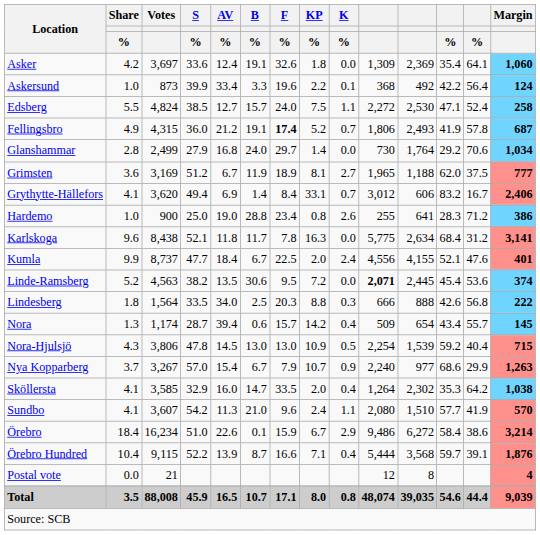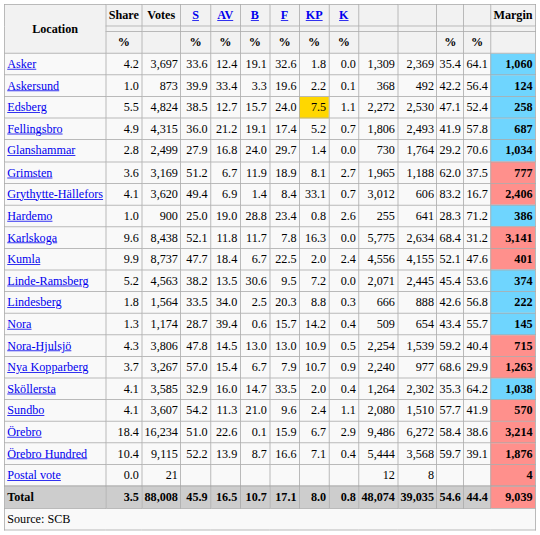(319, 107) no background -> (319, 107) gold background
(286, 129) bold -> (286, 129) normal
(381, 280) bold -> (381, 280) normal
